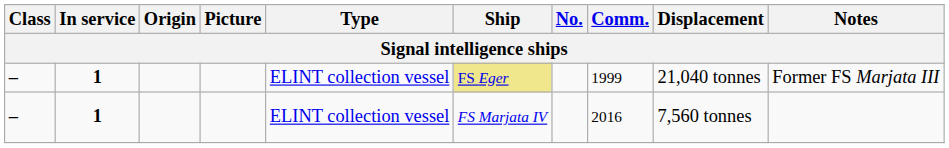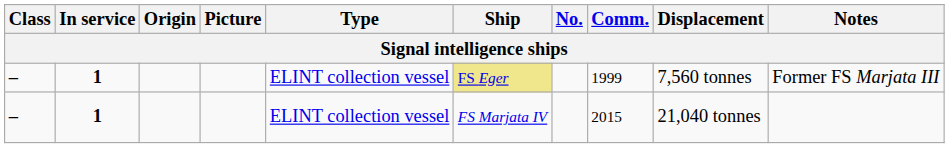(709, 77) 21,040 tonnes -> (705, 77) 7,560 tonnes
(607, 118) 2016 -> (607, 118) 2015
(705, 116) 7,560 tonnes -> (709, 116) 21,040 tonnes
